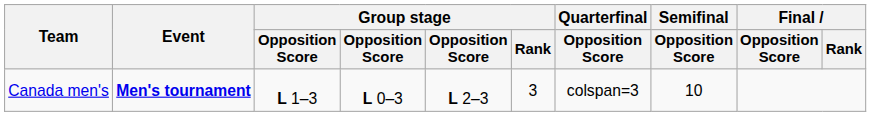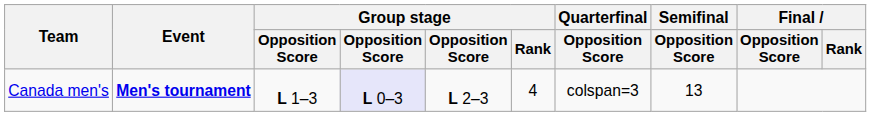(383, 99) no background -> (383, 99) lavender background
(533, 91) 3 -> (533, 91) 4
(694, 91) 10 -> (694, 91) 13
